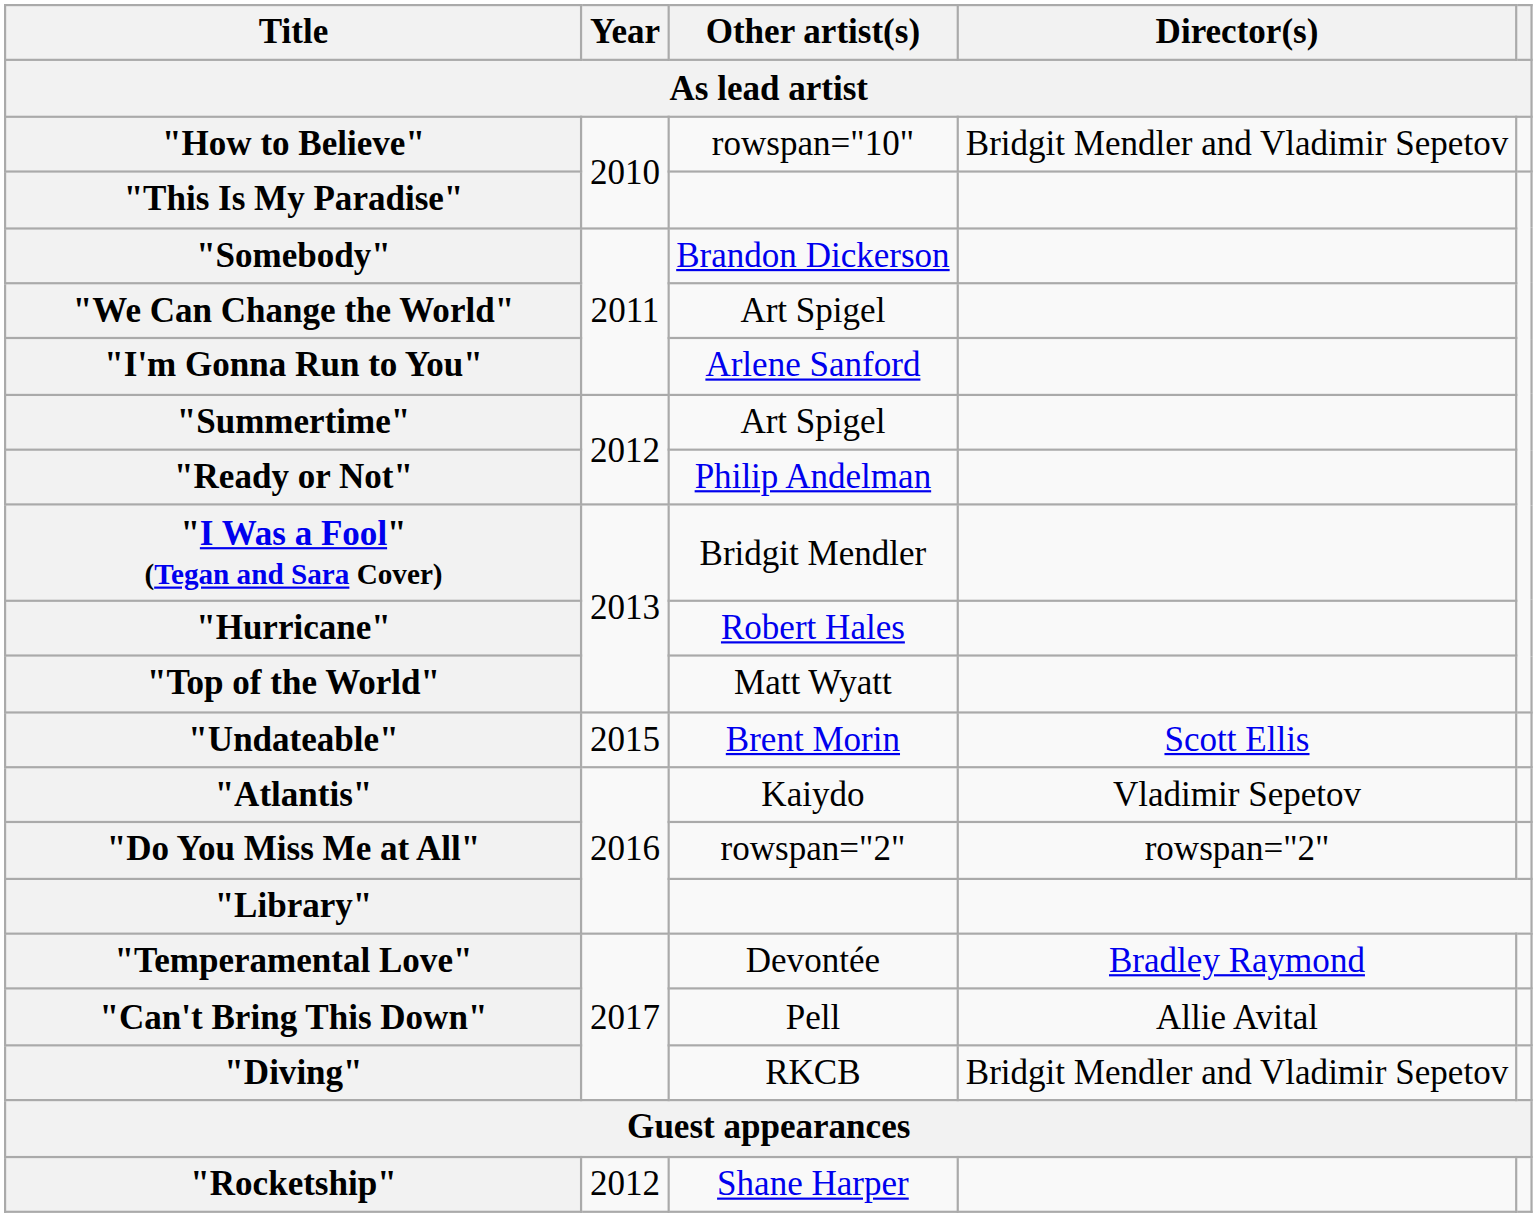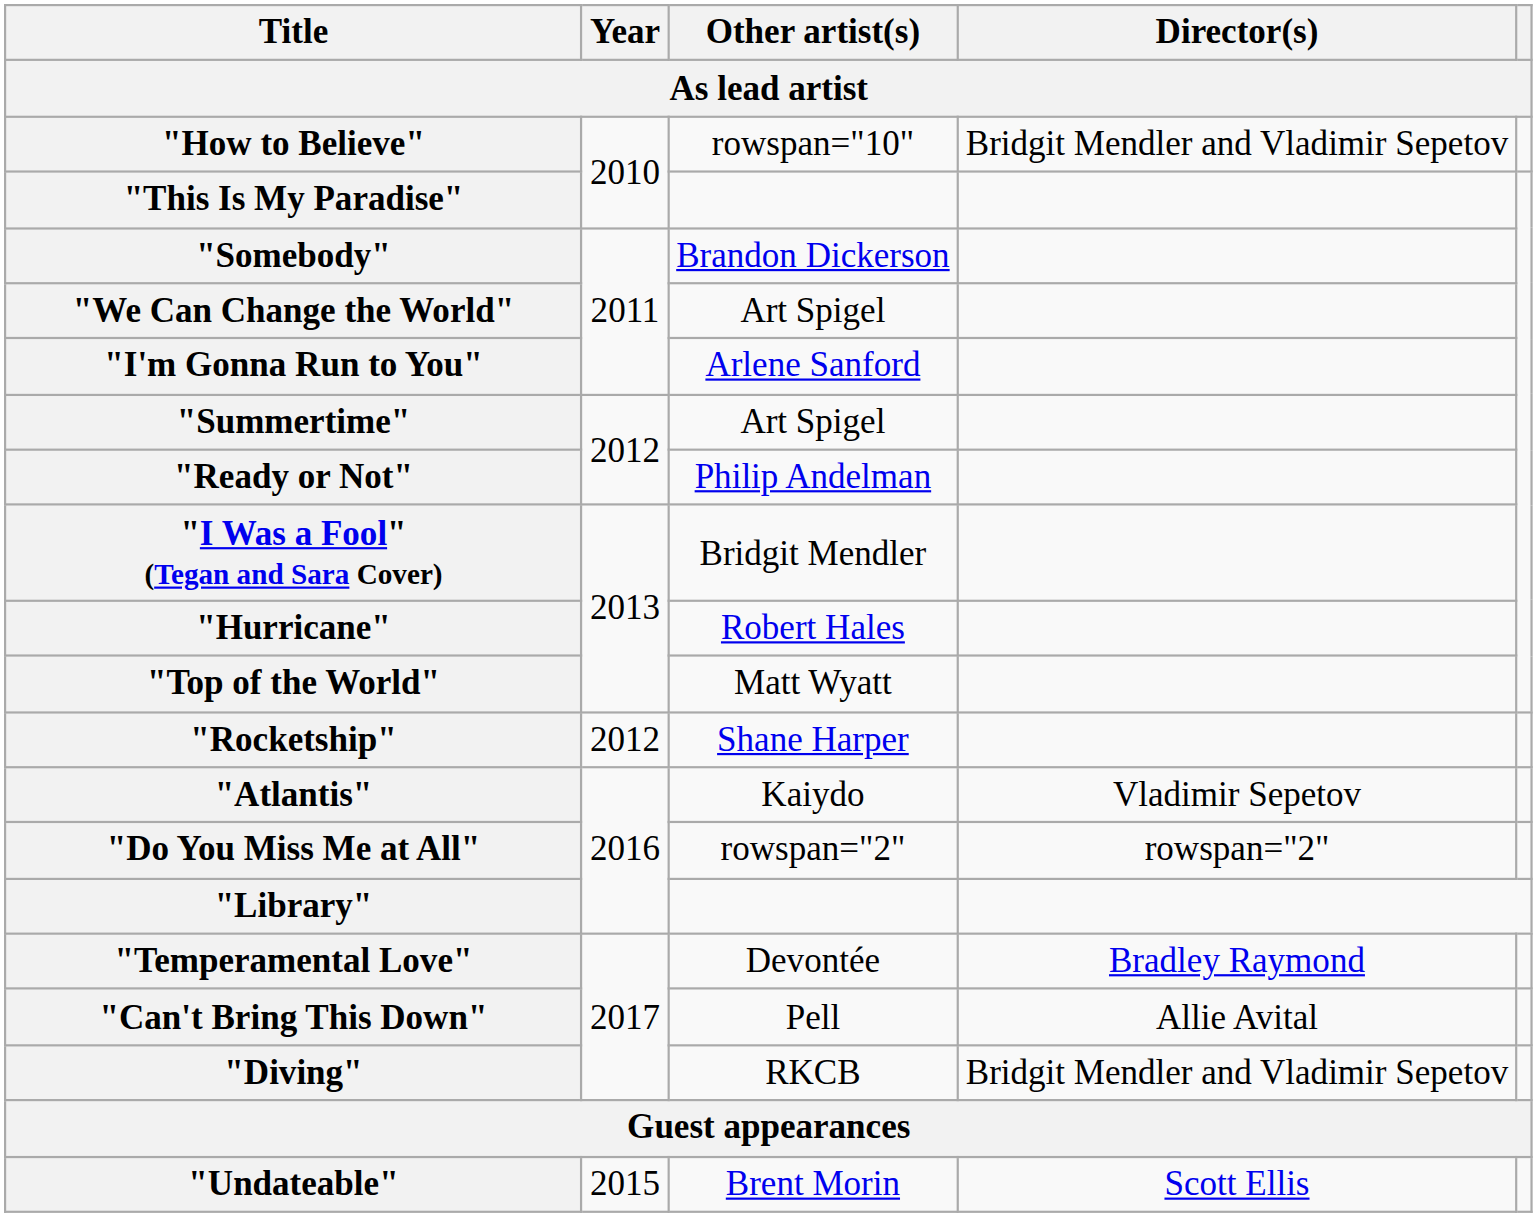rows swapped: (293, 738) <-> (293, 1183)
